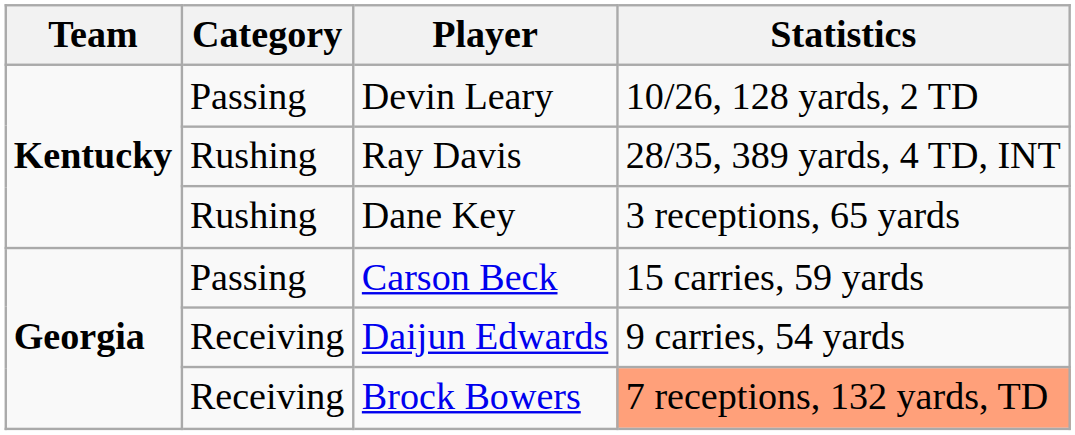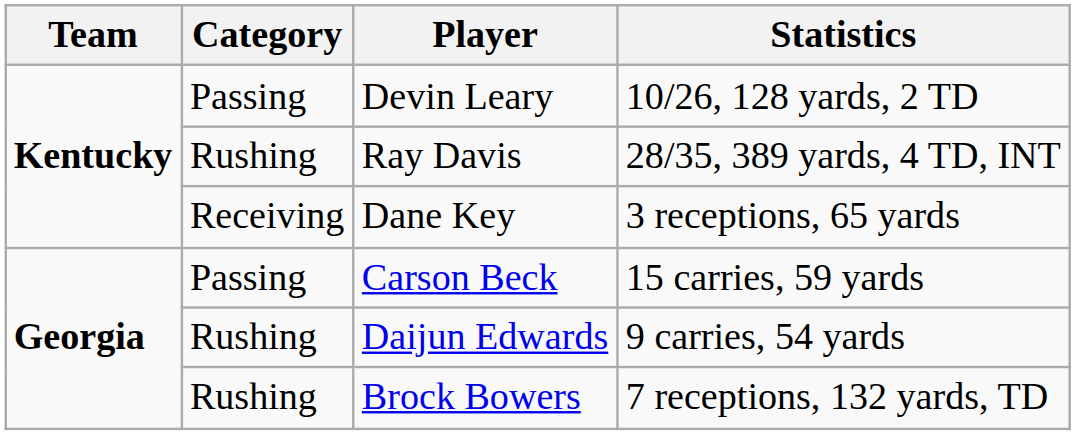(253, 215) Rushing -> (267, 215) Receiving
(267, 336) Receiving -> (253, 336) Rushing
(267, 397) Receiving -> (253, 397) Rushing
(837, 397) lightsalmon background -> (837, 397) no background
